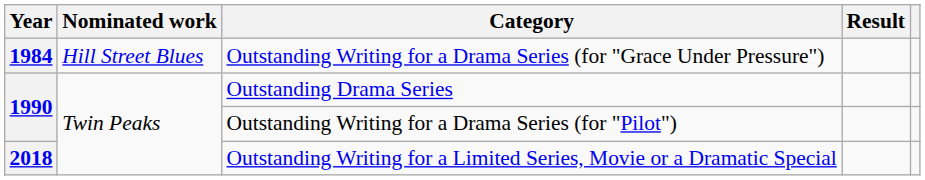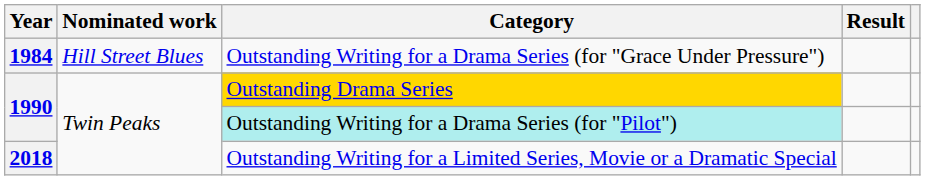(340, 89) no background -> (340, 89) gold background
(452, 123) no background -> (452, 123) paleturquoise background
